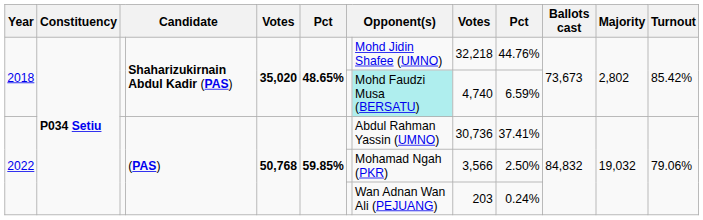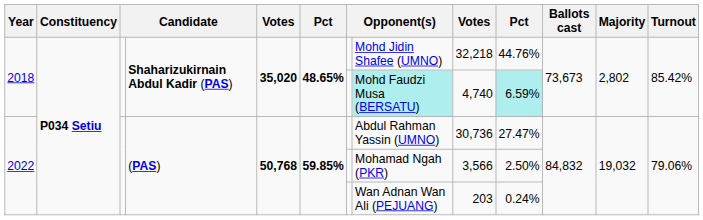(522, 93) no background -> (522, 93) paleturquoise background
(519, 133) 37.41% -> (519, 133) 27.47%
